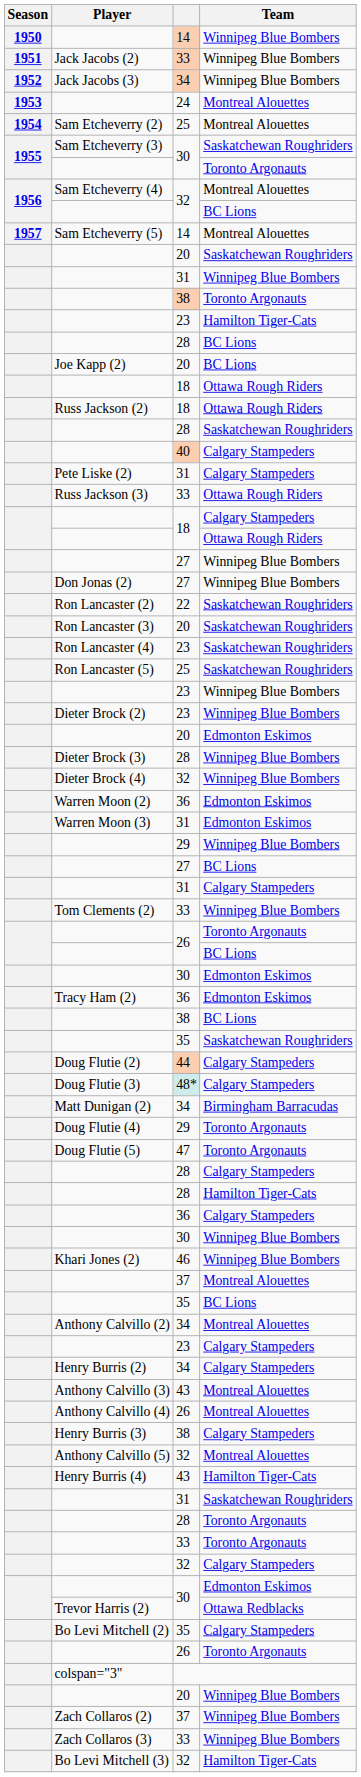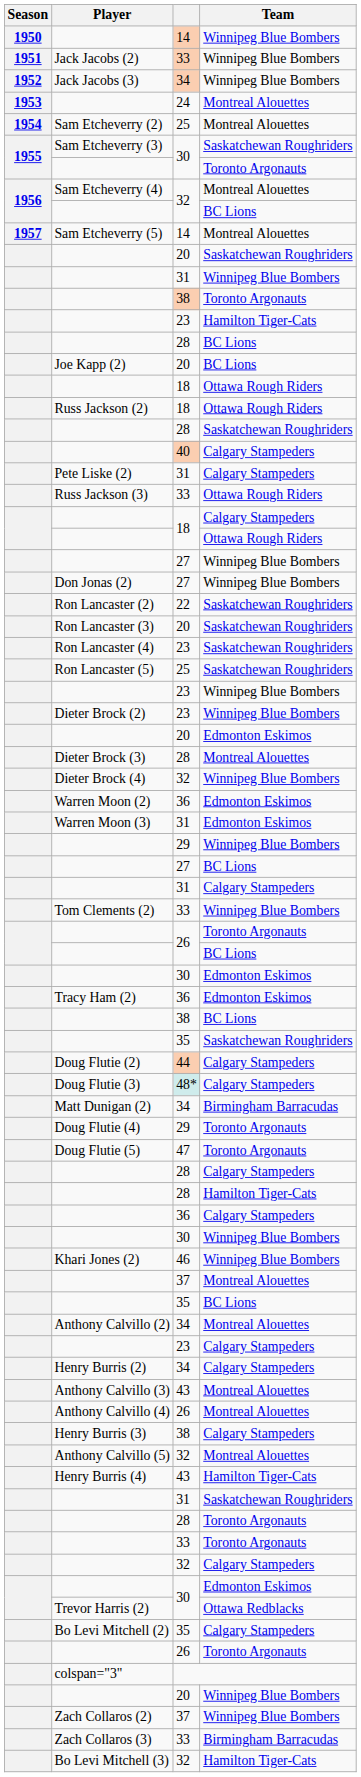(271, 757) Winnipeg Blue Bombers -> (256, 757) Montreal Alouettes
(271, 1739) Winnipeg Blue Bombers -> (271, 1739) Birmingham Barracudas
